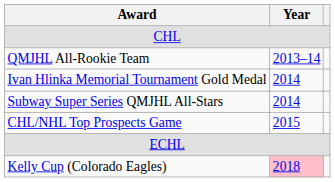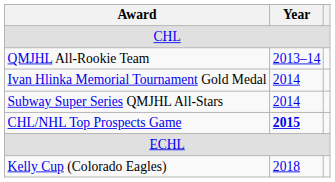(286, 123) normal -> (286, 123) bold
(286, 166) pink background -> (286, 166) no background
